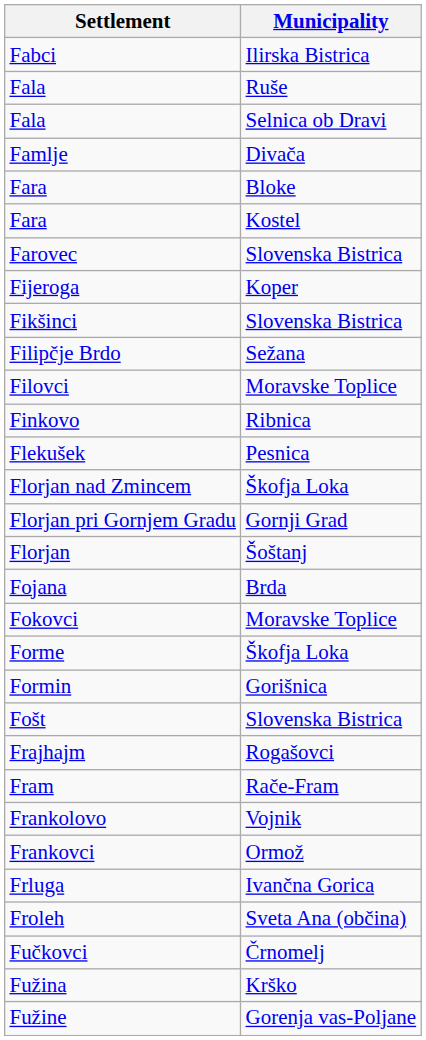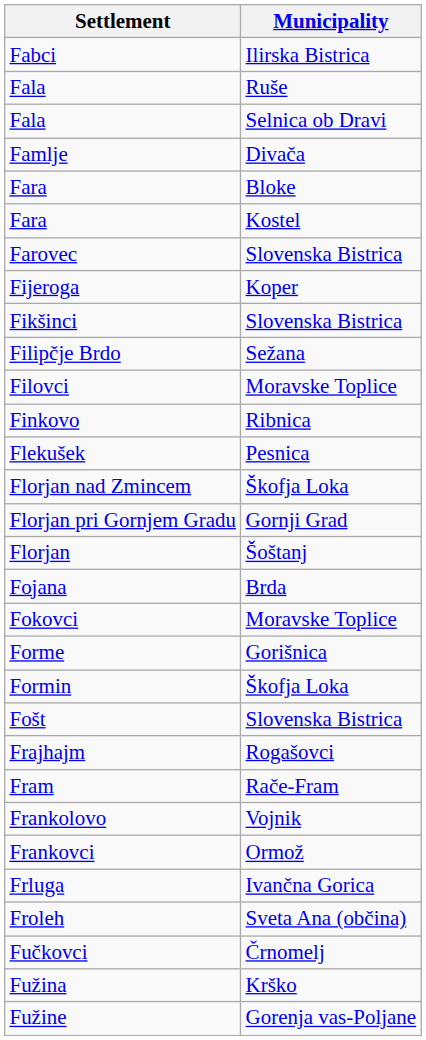(297, 652) Škofja Loka -> (286, 652) Gorišnica
(286, 685) Gorišnica -> (297, 685) Škofja Loka
